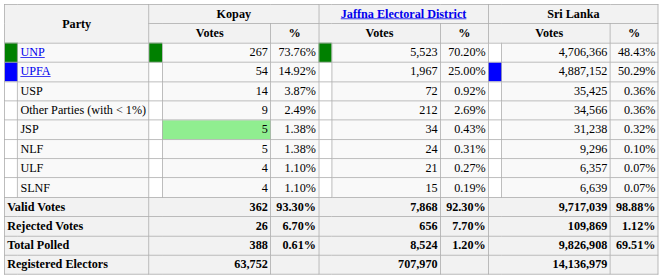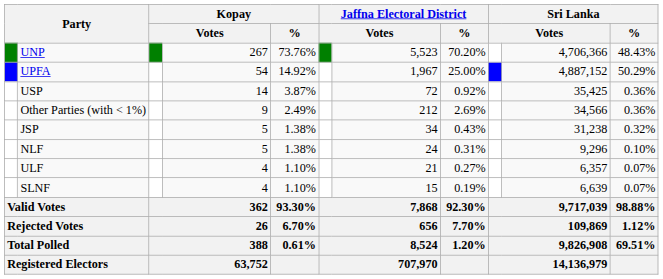(265, 129) lightgreen background -> (265, 129) no background
